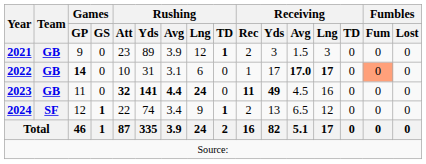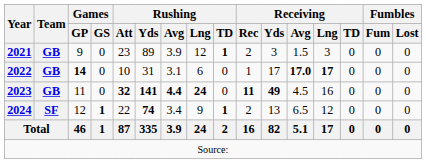(378, 71) lightsalmon background -> (378, 71) no background
(148, 110) normal -> (148, 110) bold
